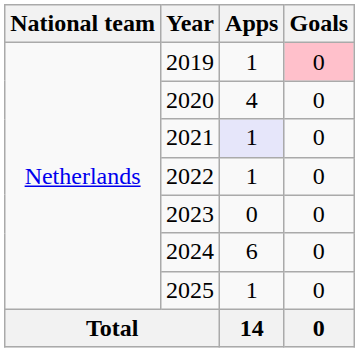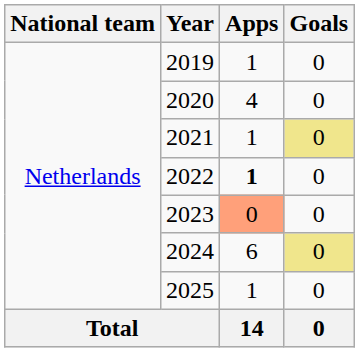(319, 61) pink background -> (319, 61) no background
(252, 137) lavender background -> (252, 137) no background
(319, 137) no background -> (319, 137) khaki background
(252, 175) normal -> (252, 175) bold
(252, 213) no background -> (252, 213) lightsalmon background
(319, 251) no background -> (319, 251) khaki background
